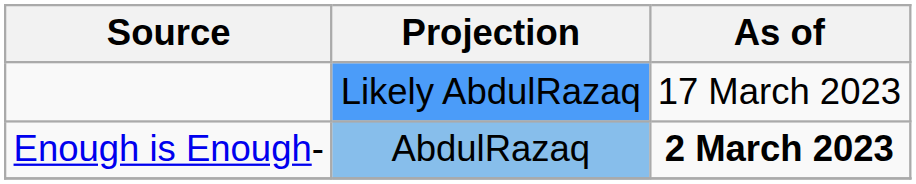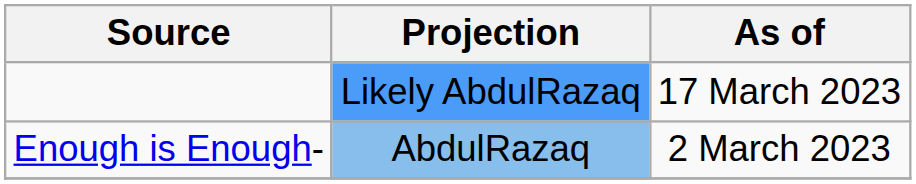(779, 149) bold -> (779, 149) normal
